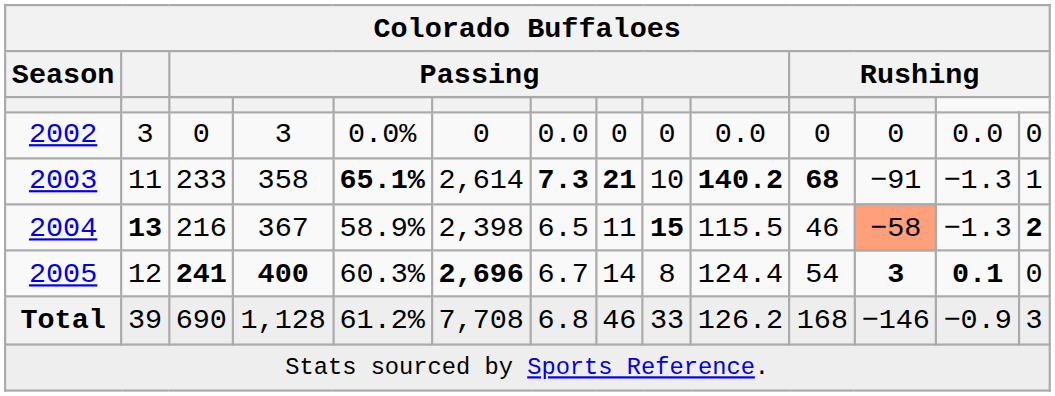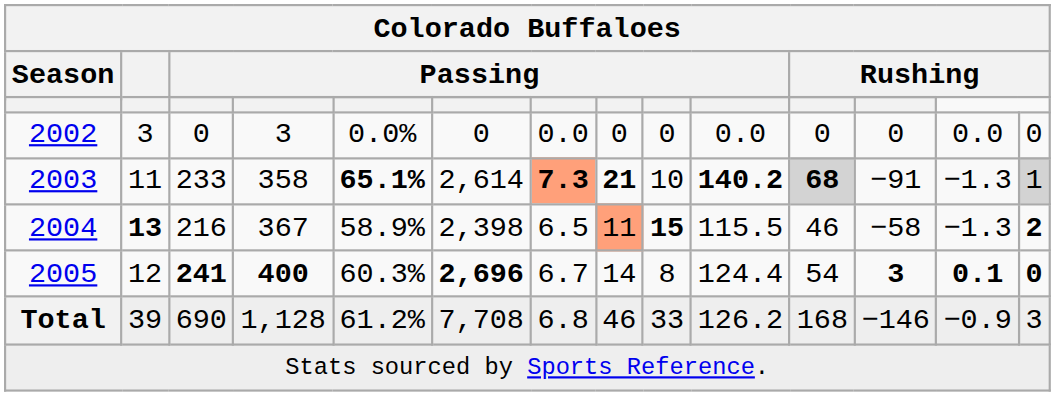(563, 181) no background -> (563, 181) lightsalmon background
(822, 181) no background -> (822, 181) lightgrey background
(1034, 181) no background -> (1034, 181) lightgrey background
(619, 227) no background -> (619, 227) lightsalmon background
(896, 227) lightsalmon background -> (896, 227) no background
(1034, 274) normal -> (1034, 274) bold
